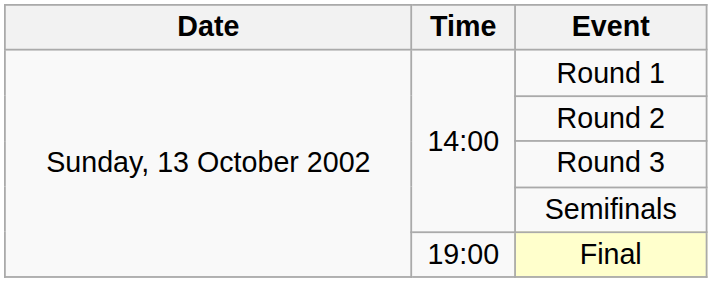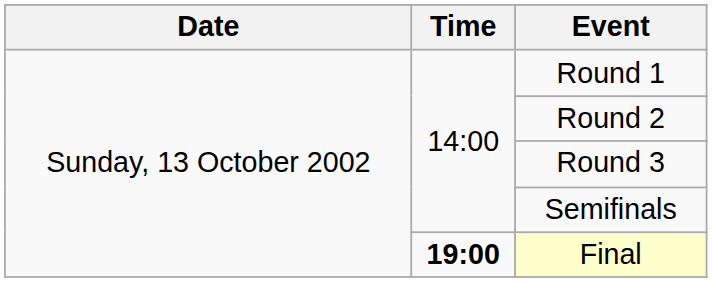(463, 254) normal -> (463, 254) bold
